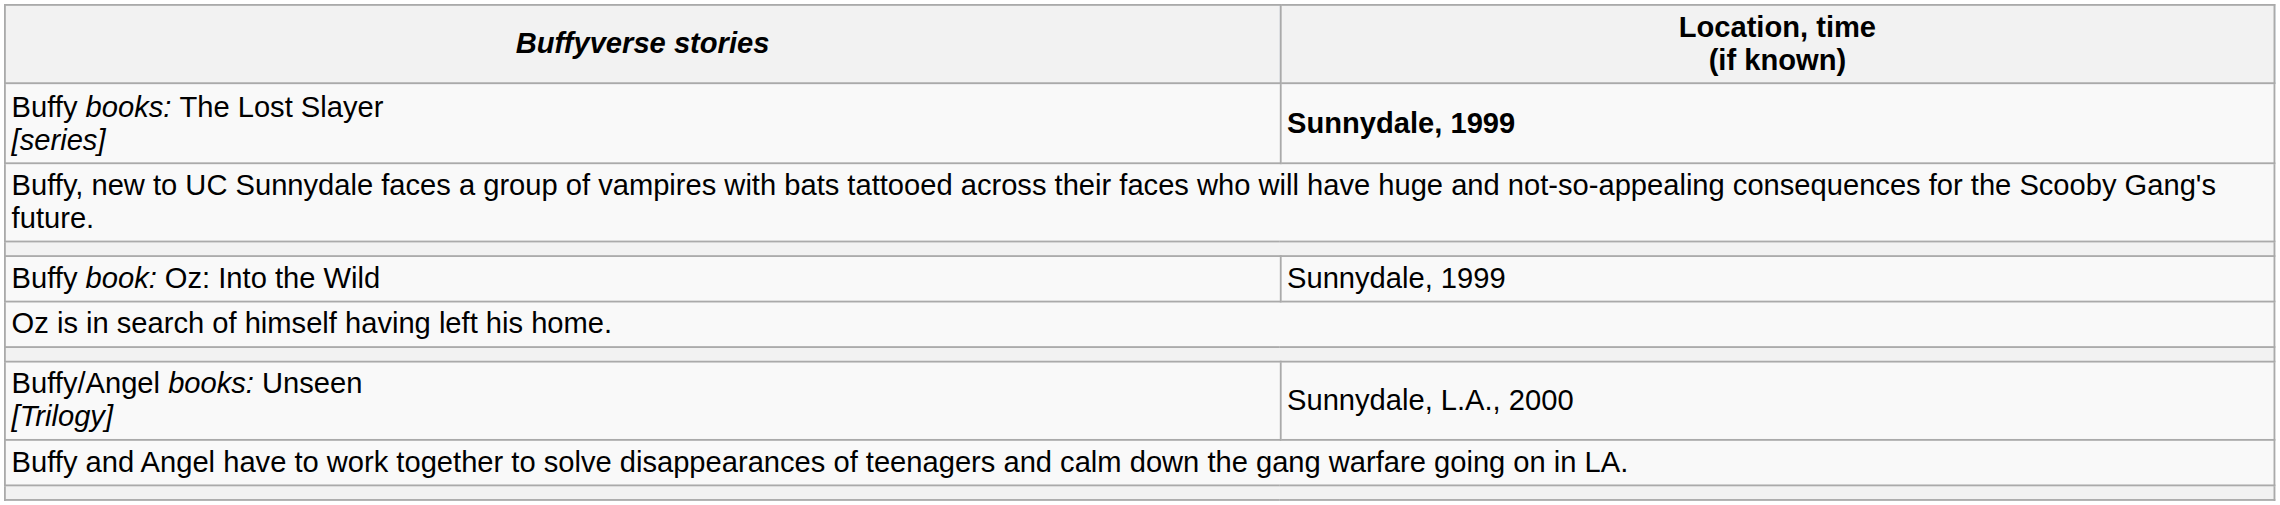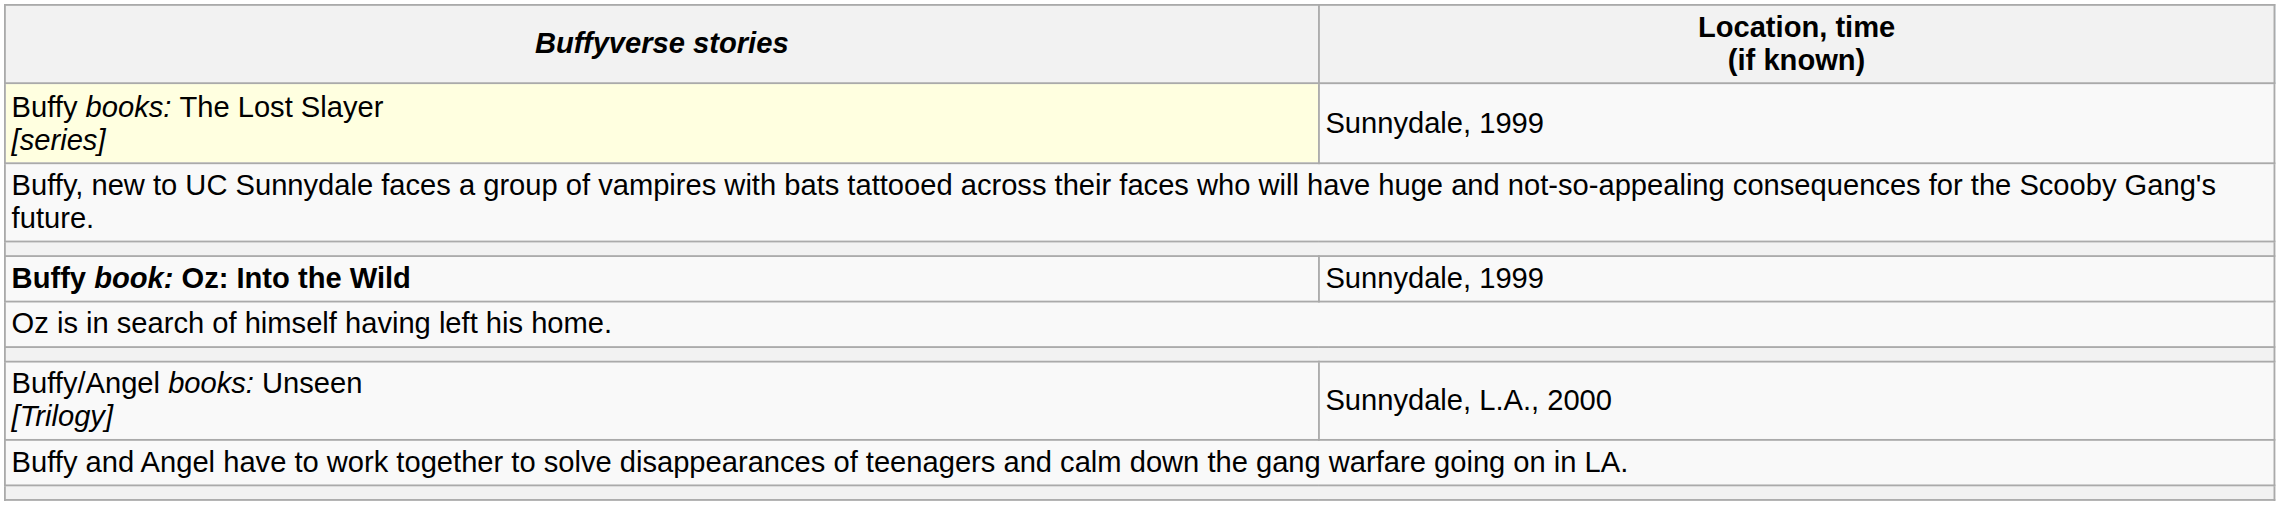(198, 122) no background -> (198, 122) lightyellow background
(1401, 122) bold -> (1435, 122) normal
(196, 277) normal -> (211, 277) bold
